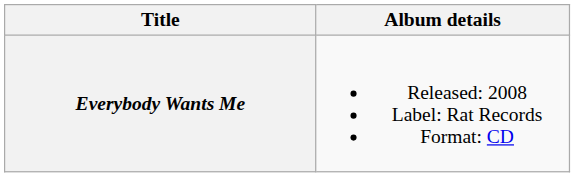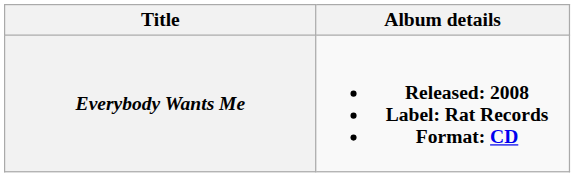(443, 114) normal -> (443, 114) bold
